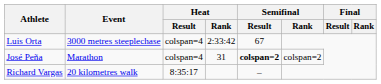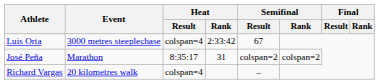(184, 57) colspan=4 -> (184, 57) 8:35:17
(259, 57) bold -> (259, 57) normal
(184, 72) 8:35:17 -> (184, 72) colspan=4
